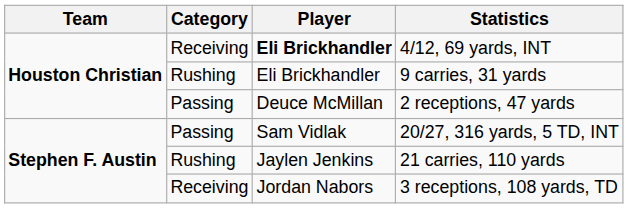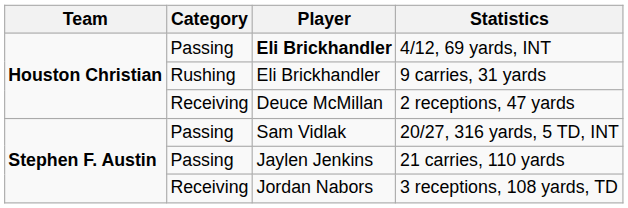(209, 47) Receiving -> (202, 47) Passing
(202, 103) Passing -> (209, 103) Receiving
(203, 160) Rushing -> (202, 160) Passing
